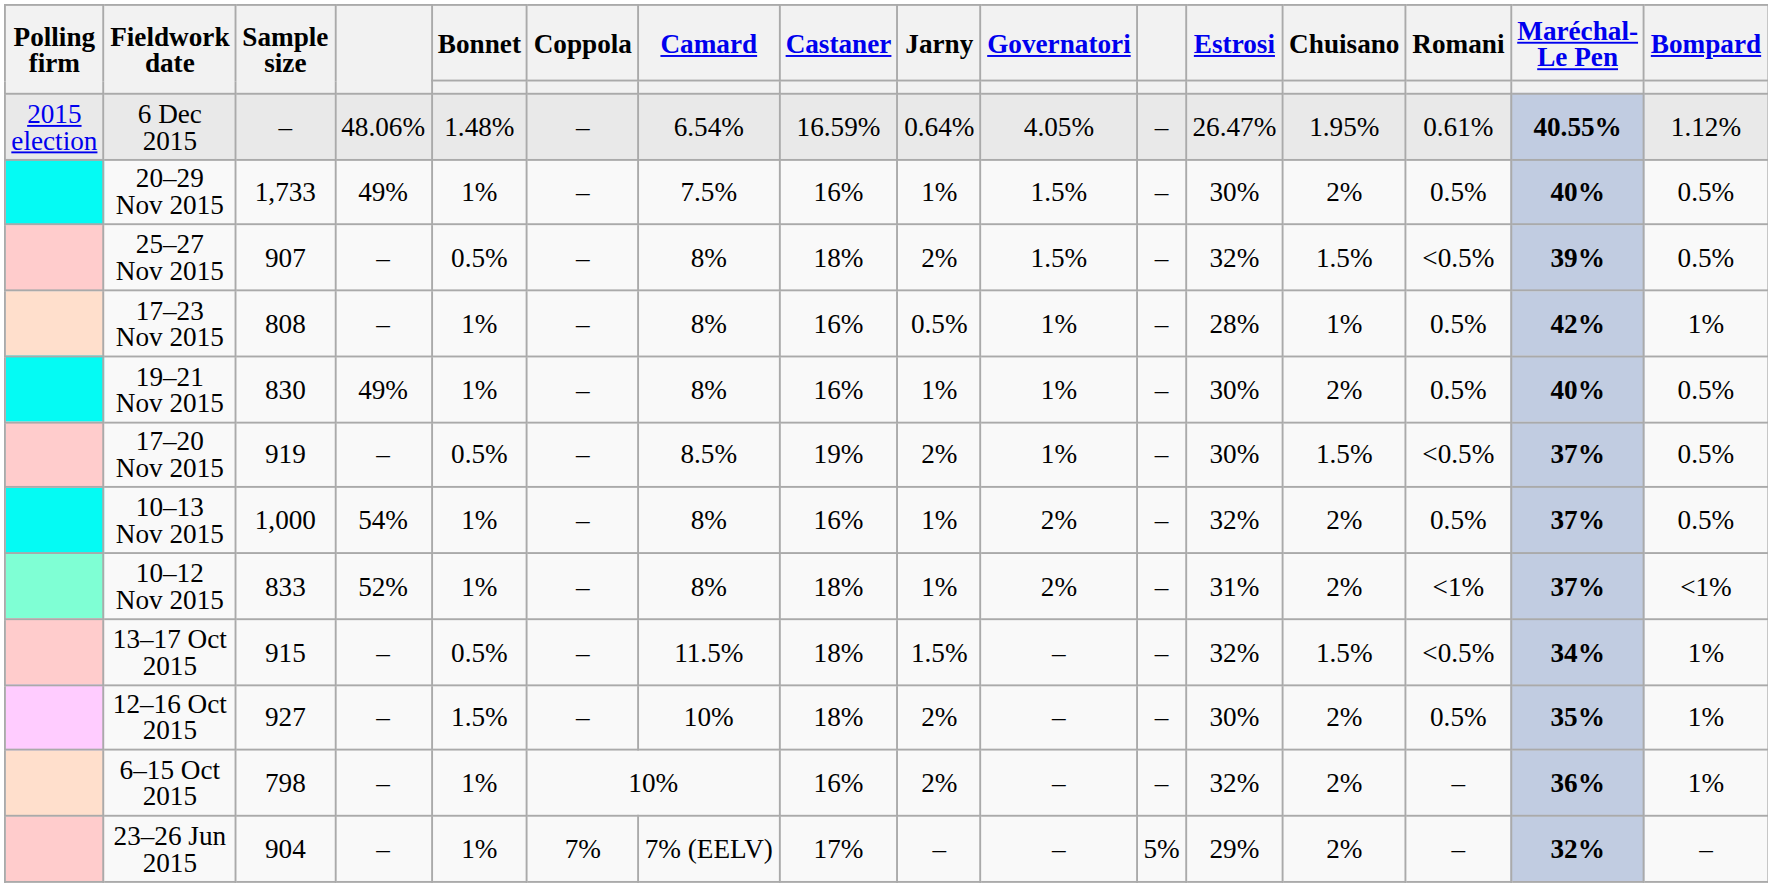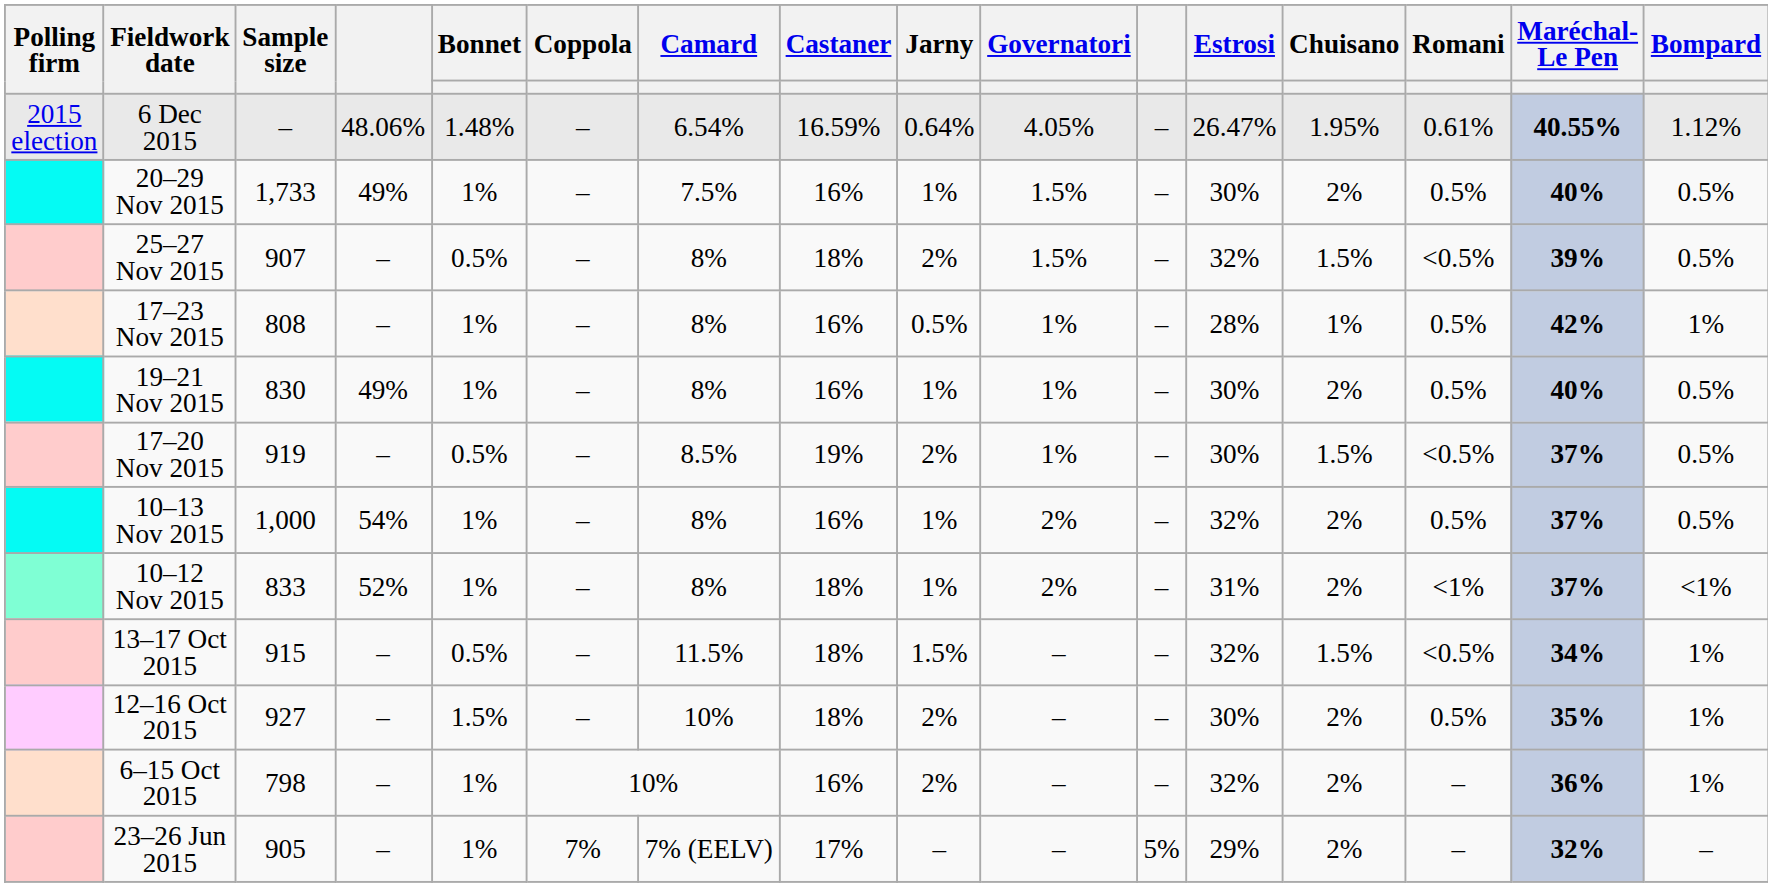(285, 849) 904 -> (285, 849) 905
